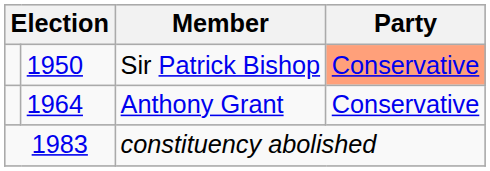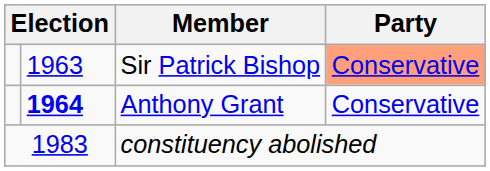(55, 64) 1950 -> (55, 64) 1963
(55, 104) normal -> (55, 104) bold
